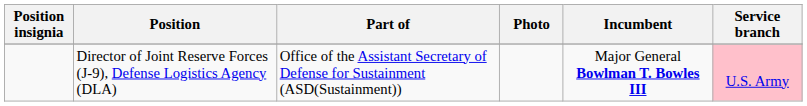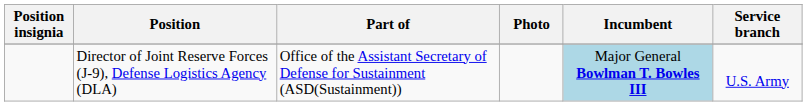(638, 72) no background -> (638, 72) lightblue background
(757, 80) pink background -> (757, 80) no background
